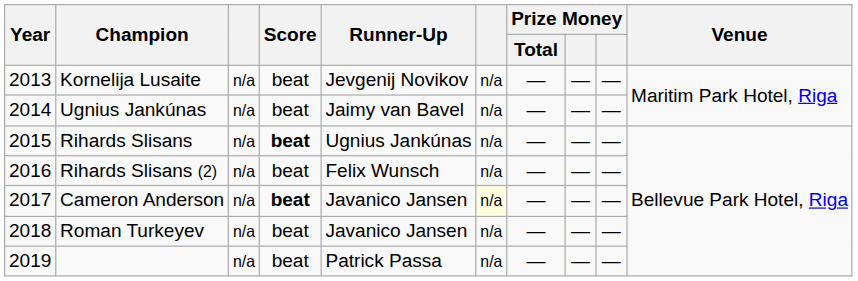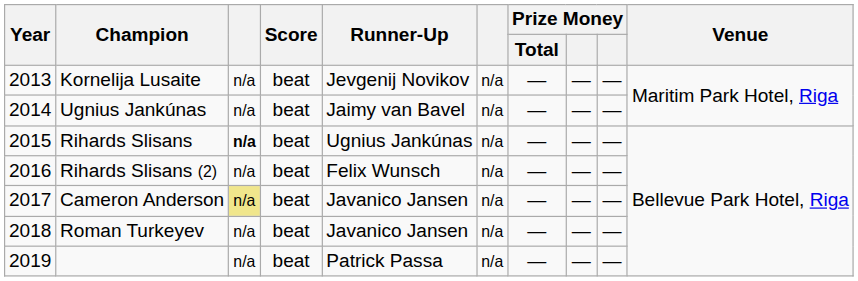(244, 141) normal -> (244, 140) bold
(290, 140) bold -> (291, 140) normal
(244, 201) no background -> (244, 201) khaki background
(290, 200) bold -> (291, 200) normal
(491, 201) lightyellow background -> (492, 201) no background
